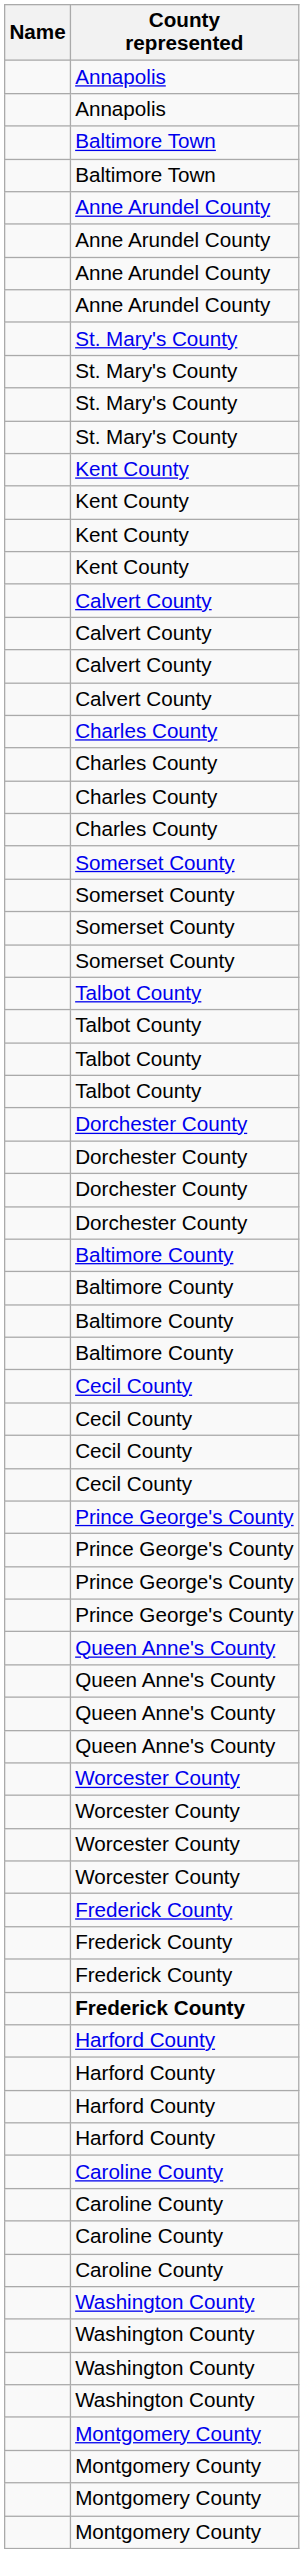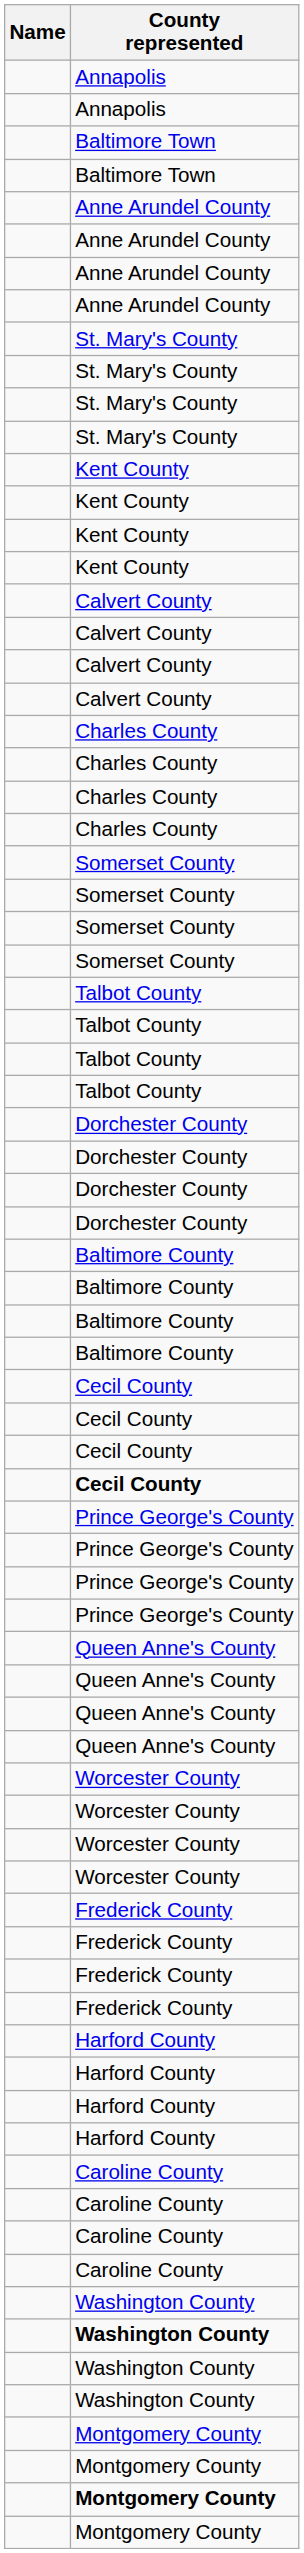(134, 1484) normal -> (138, 1484) bold
(160, 2008) bold -> (154, 2008) normal
(165, 2335) normal -> (172, 2335) bold
(168, 2499) normal -> (175, 2499) bold
